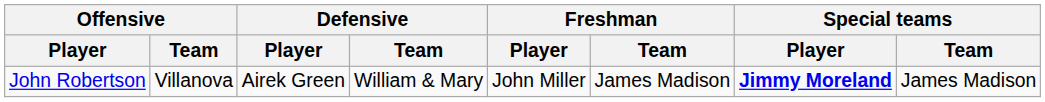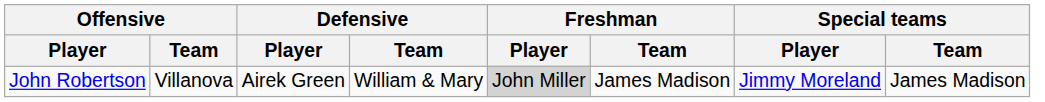(539, 81) no background -> (539, 81) lightgrey background
(815, 81) bold -> (810, 81) normal
